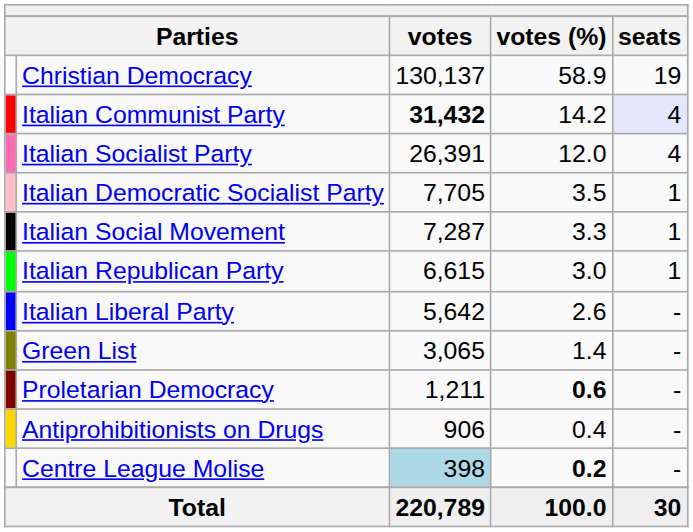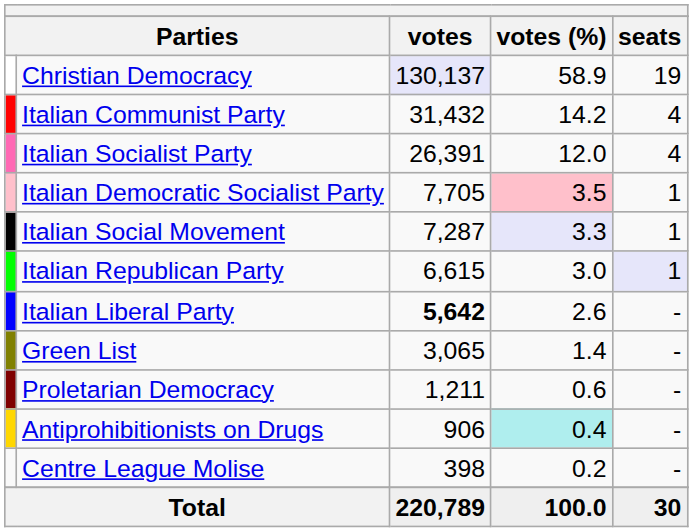(440, 75) no background -> (440, 75) lavender background
(447, 115) bold -> (447, 115) normal
(674, 115) lavender background -> (674, 115) no background
(589, 193) no background -> (589, 193) pink background
(589, 232) no background -> (589, 232) lavender background
(674, 271) no background -> (674, 271) lavender background
(454, 311) normal -> (454, 311) bold
(589, 389) bold -> (589, 389) normal
(589, 428) no background -> (589, 428) paleturquoise background
(464, 468) lightblue background -> (464, 468) no background
(589, 468) bold -> (589, 468) normal
